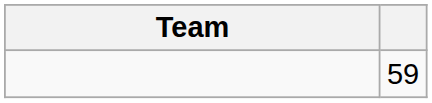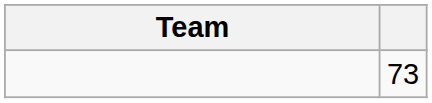(403, 73) 59 -> (403, 73) 73
